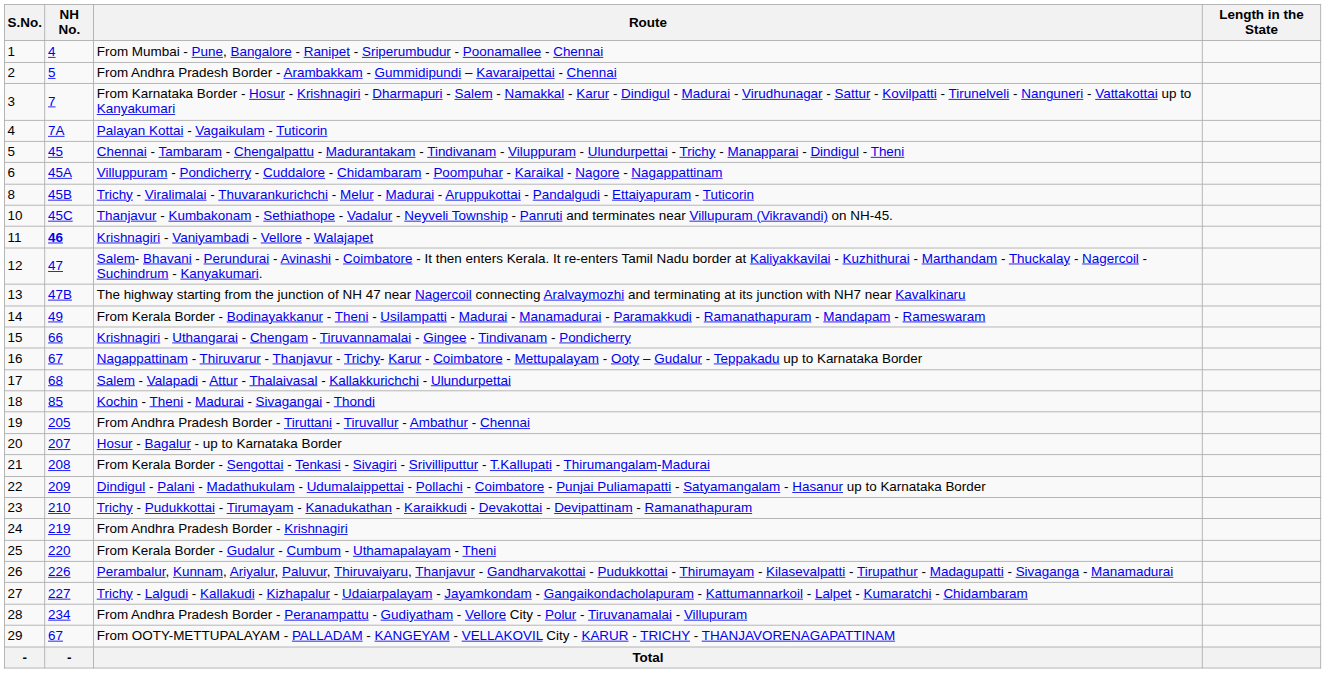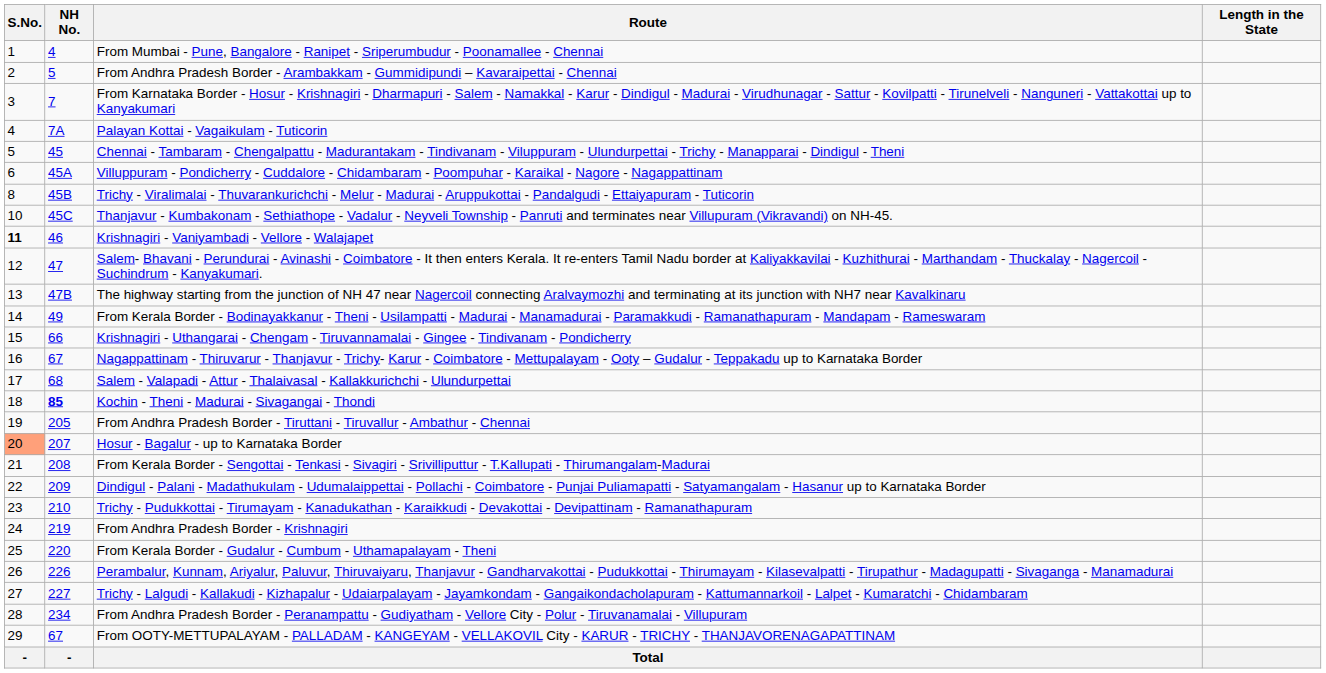(14, 237) normal -> (15, 237) bold
(56, 237) bold -> (56, 237) normal
(56, 401) normal -> (56, 401) bold
(15, 444) no background -> (15, 444) lightsalmon background
